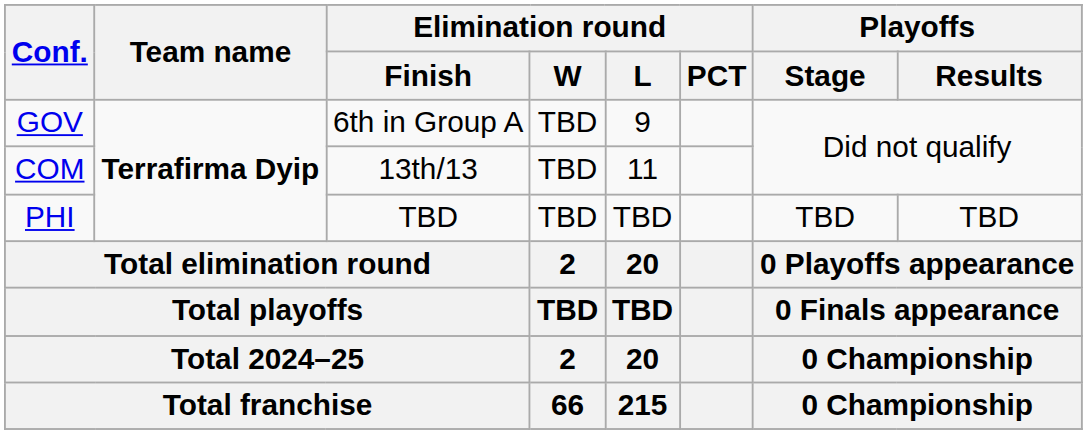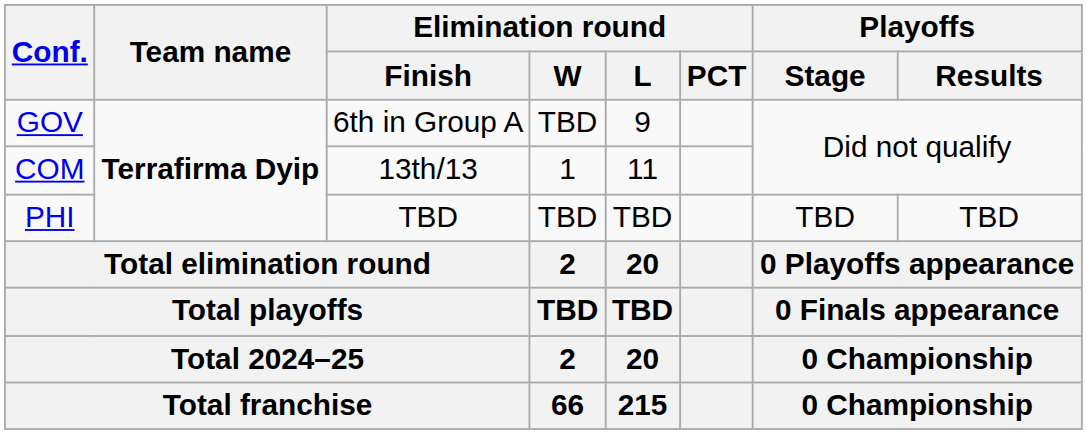(568, 169) TBD -> (568, 169) 1
